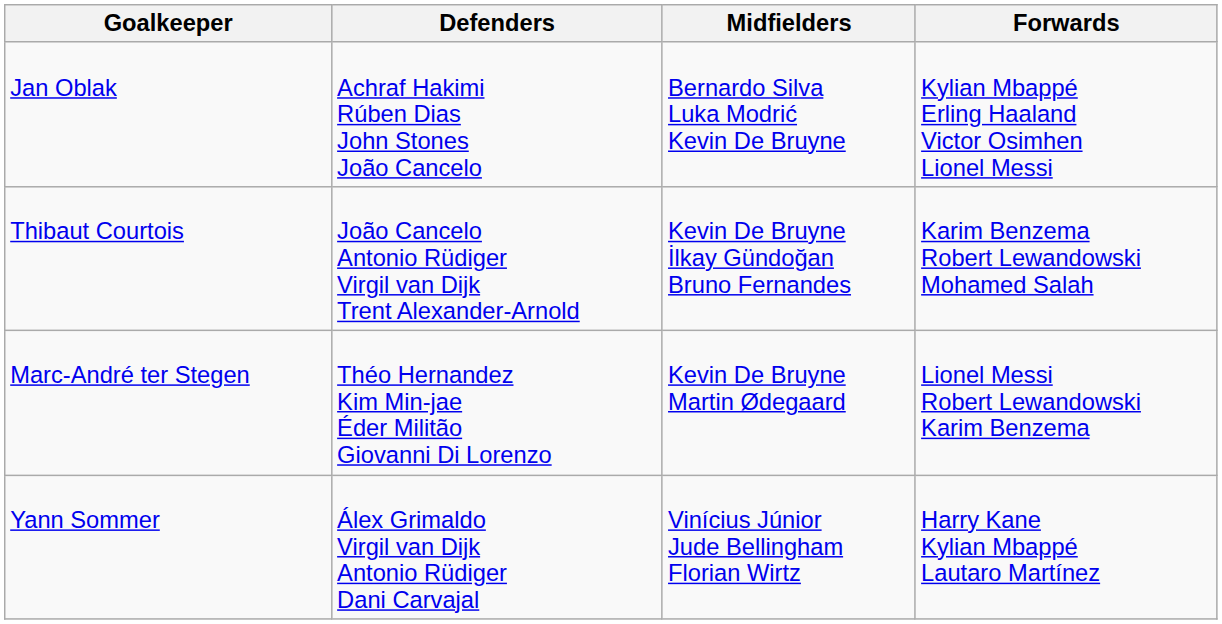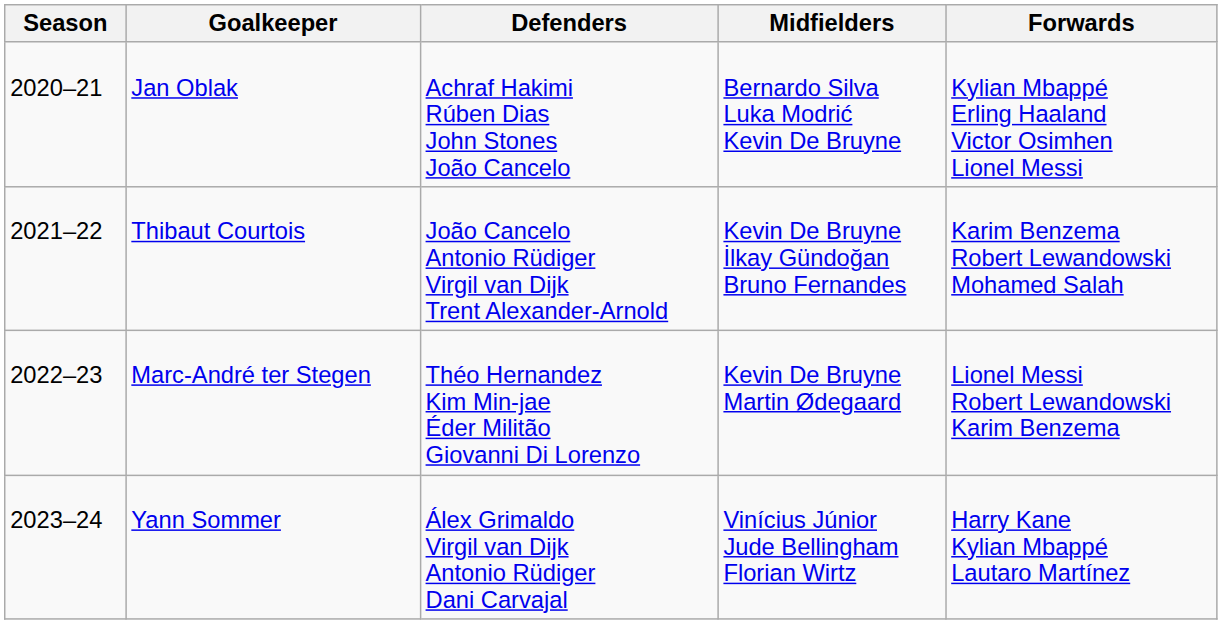+ column: (65, 23)
